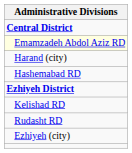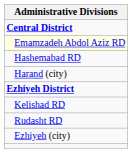(41, 58) Harand (city) -> (48, 58) Hashemabad RD
(48, 74) Hashemabad RD -> (41, 74) Harand (city)
